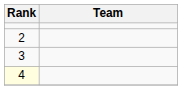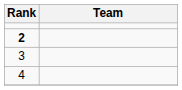(22, 38) normal -> (22, 38) bold
(22, 75) lightyellow background -> (22, 75) no background
